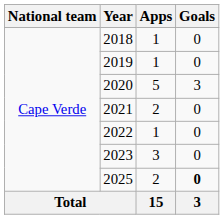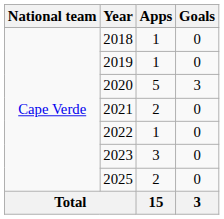(197, 179) bold -> (197, 179) normal
